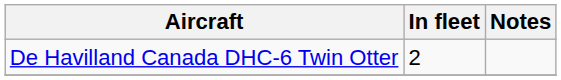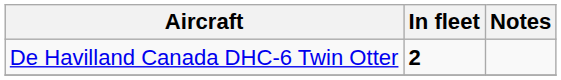(415, 57) normal -> (415, 57) bold
